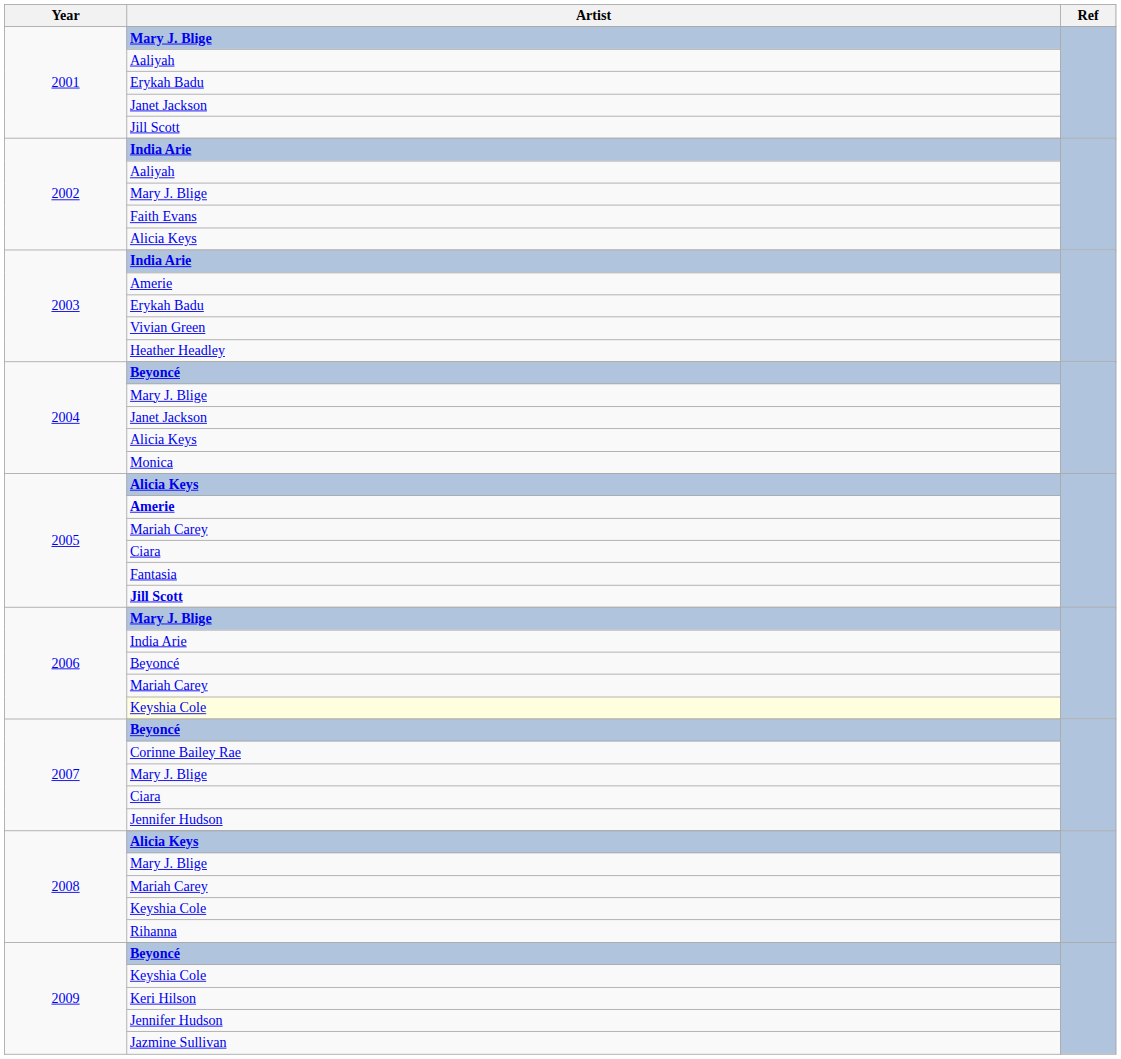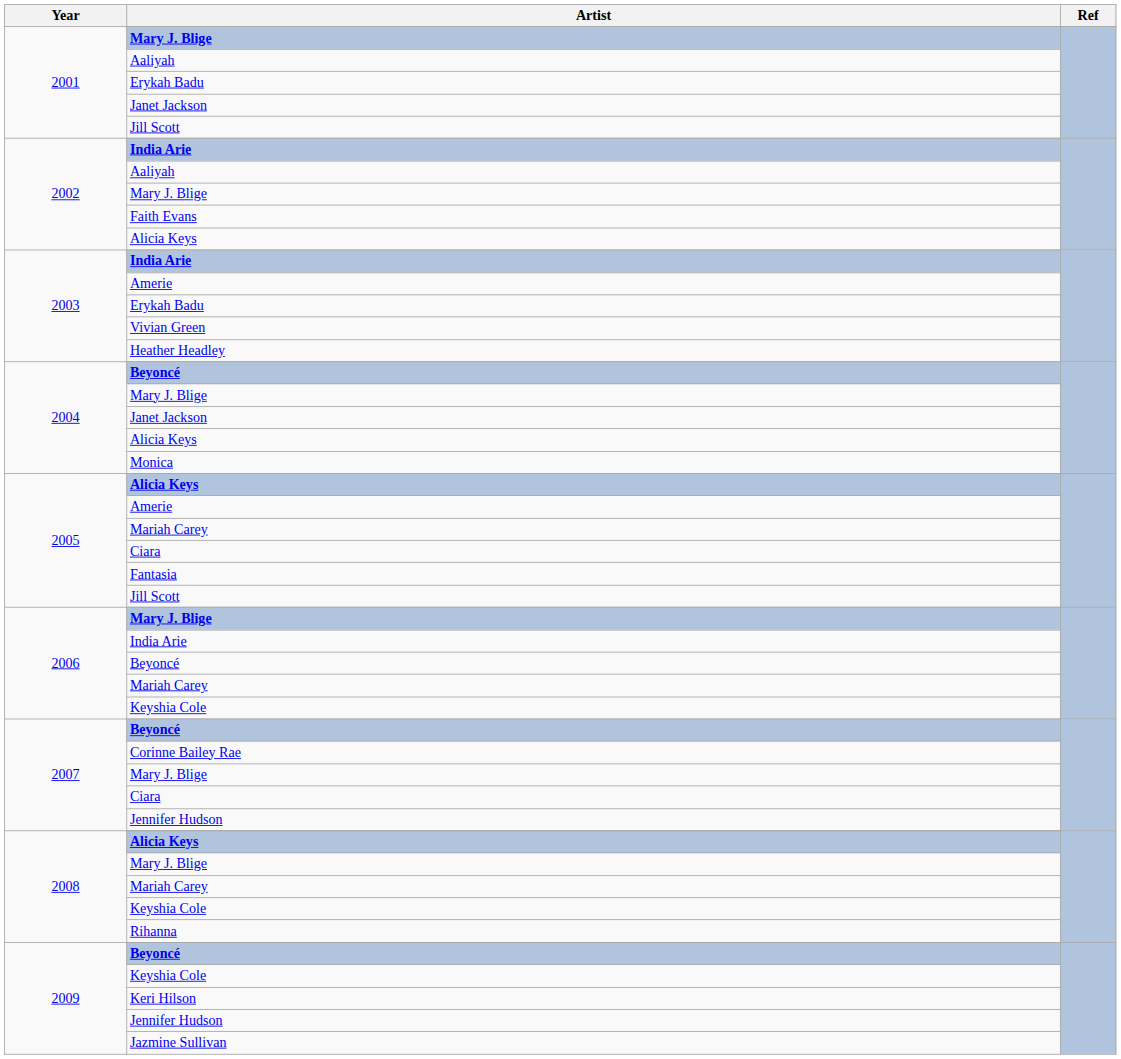(152, 506) bold -> (151, 506) normal
(156, 596) bold -> (155, 596) normal
(168, 707) lightyellow background -> (168, 707) no background
